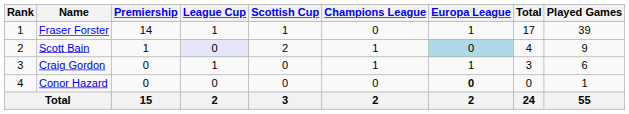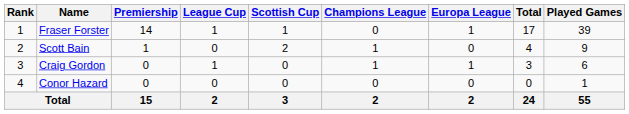(214, 48) lavender background -> (214, 48) no background
(471, 48) lightblue background -> (471, 48) no background
(471, 83) bold -> (471, 83) normal
